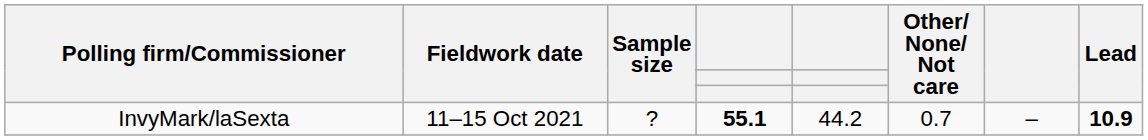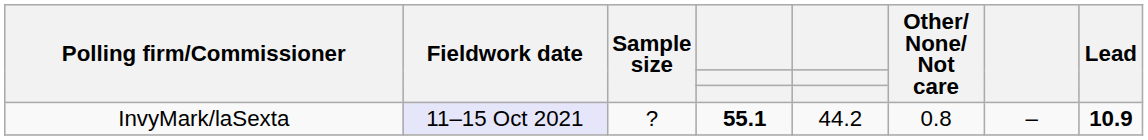(505, 119) no background -> (505, 119) lavender background
(936, 119) 0.7 -> (936, 119) 0.8
